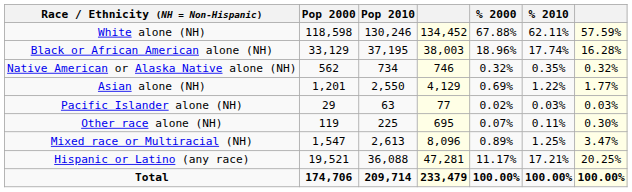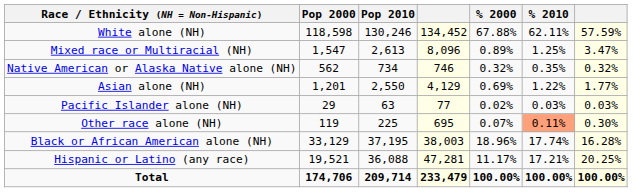rows swapped: (152, 50) <-> (152, 141)
(549, 123) no background -> (549, 123) lightsalmon background
